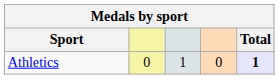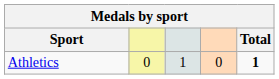(255, 63) lavender background -> (255, 63) no background
